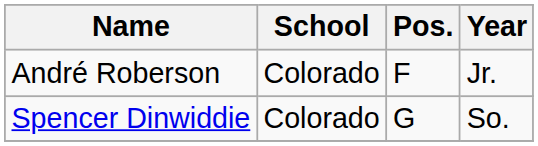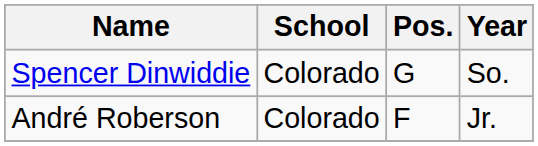rows swapped: (131, 118) <-> (116, 72)
